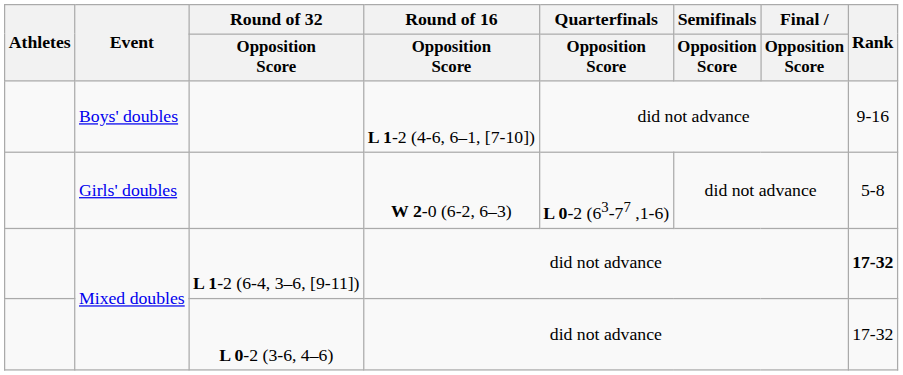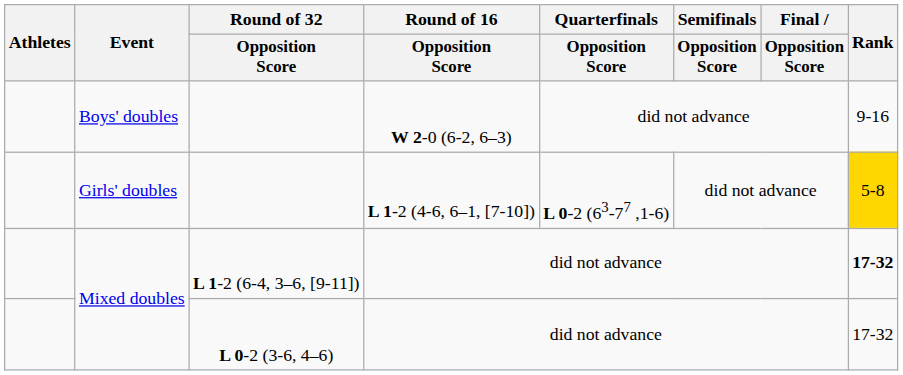(451, 137) L 1-2 (4-6, 6–1, [7-10]) -> (451, 137) W 2-0 (6-2, 6–3)
(451, 211) W 2-0 (6-2, 6–3) -> (451, 211) L 1-2 (4-6, 6–1, [7-10])
(873, 190) no background -> (873, 190) gold background
